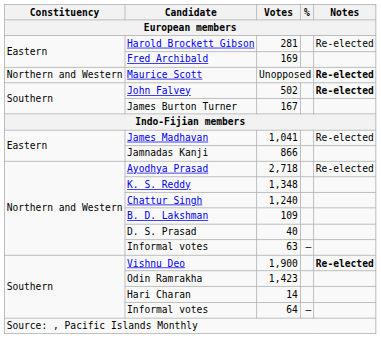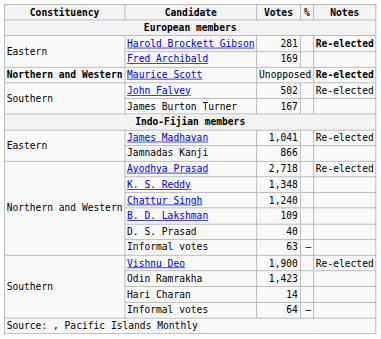(345, 44) normal -> (345, 44) bold
(65, 75) normal -> (65, 75) bold
(345, 91) bold -> (345, 91) normal
(345, 263) bold -> (345, 263) normal
